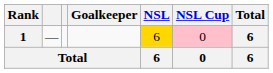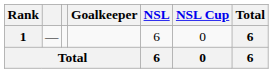(157, 36) gold background -> (157, 36) no background
(203, 36) pink background -> (203, 36) no background
